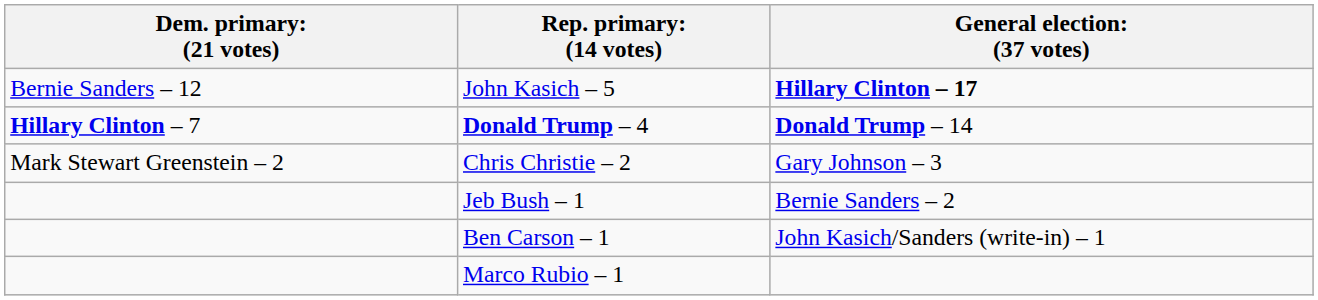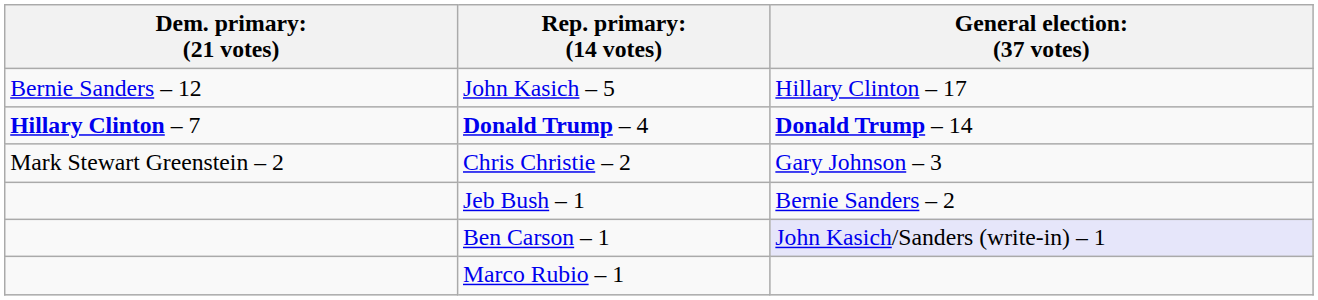(876, 87) bold -> (871, 87) normal
(940, 237) no background -> (940, 237) lavender background
